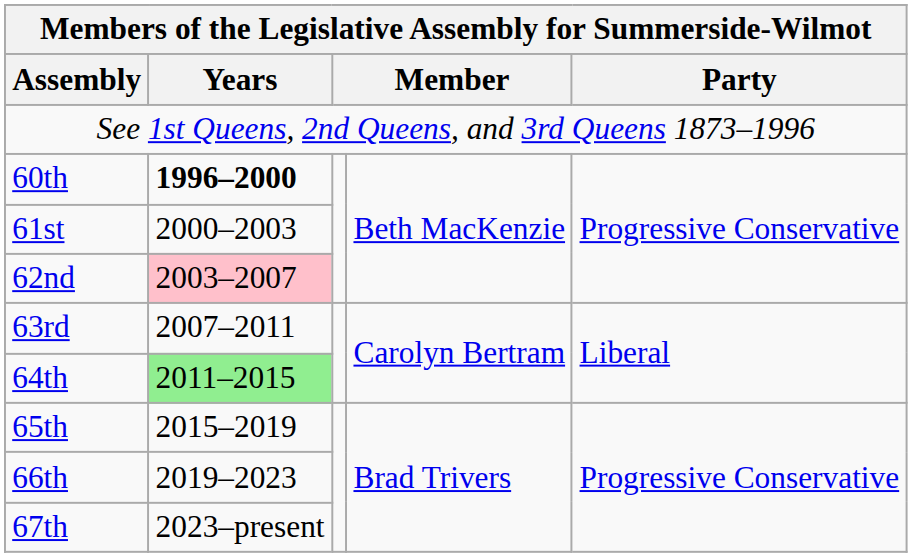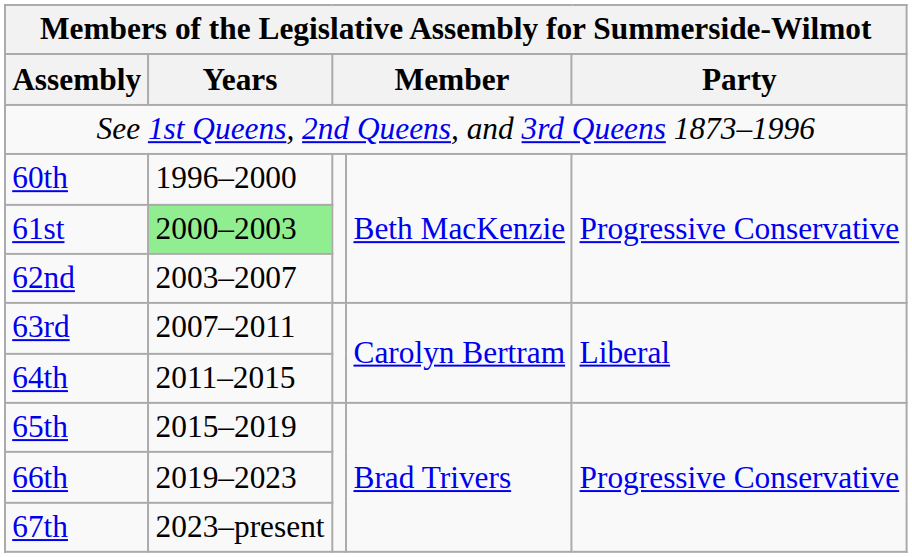(226, 178) bold -> (226, 178) normal
(226, 228) no background -> (226, 228) lightgreen background
(226, 278) pink background -> (226, 278) no background
(226, 377) lightgreen background -> (226, 377) no background
